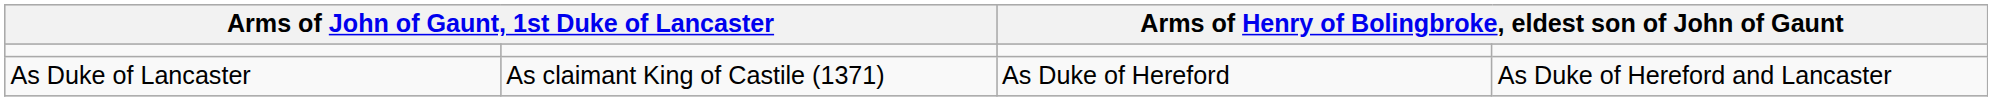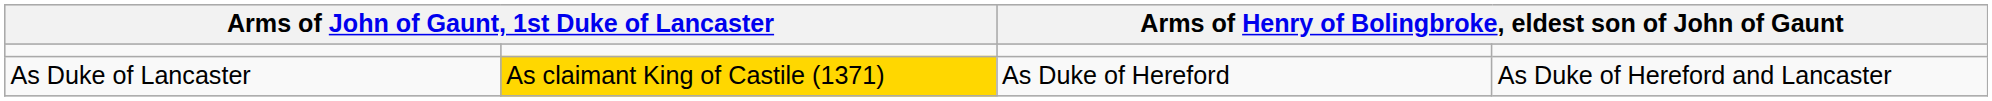(695, 75) no background -> (695, 75) gold background
